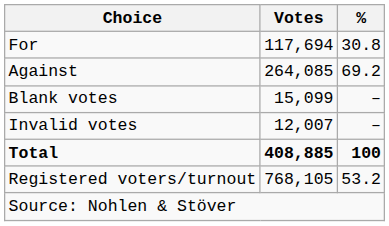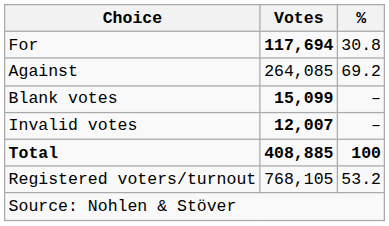(299, 45) normal -> (299, 45) bold
(304, 99) normal -> (304, 99) bold
(304, 126) normal -> (304, 126) bold
